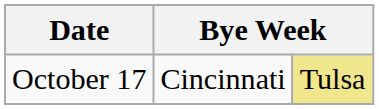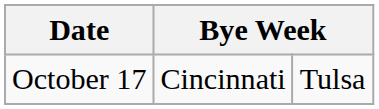(333, 79) khaki background -> (333, 79) no background
